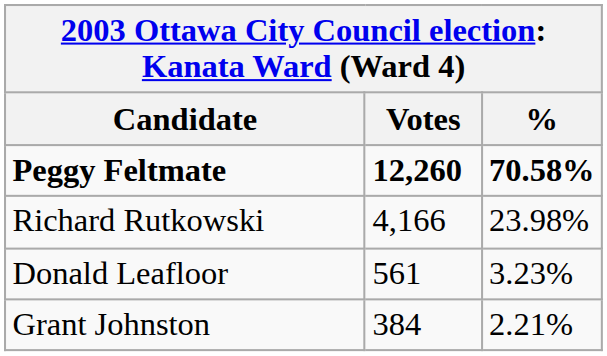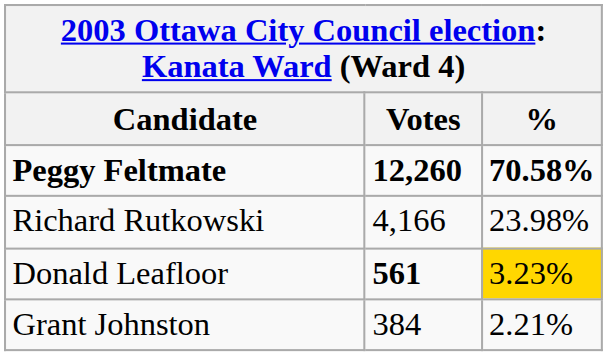(397, 272) normal -> (397, 272) bold
(531, 272) no background -> (531, 272) gold background
